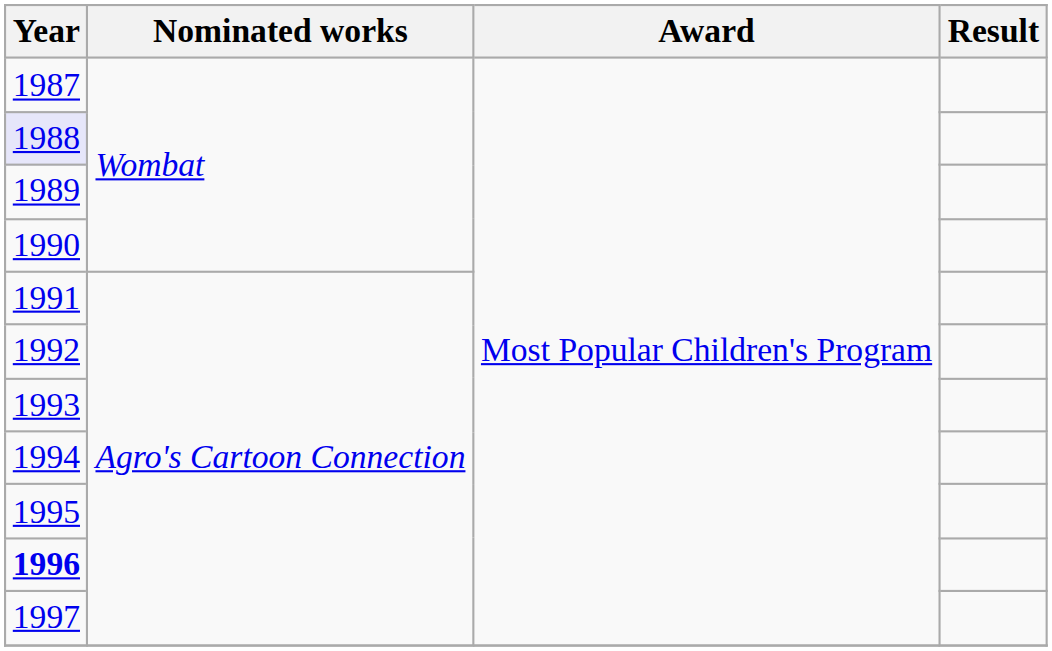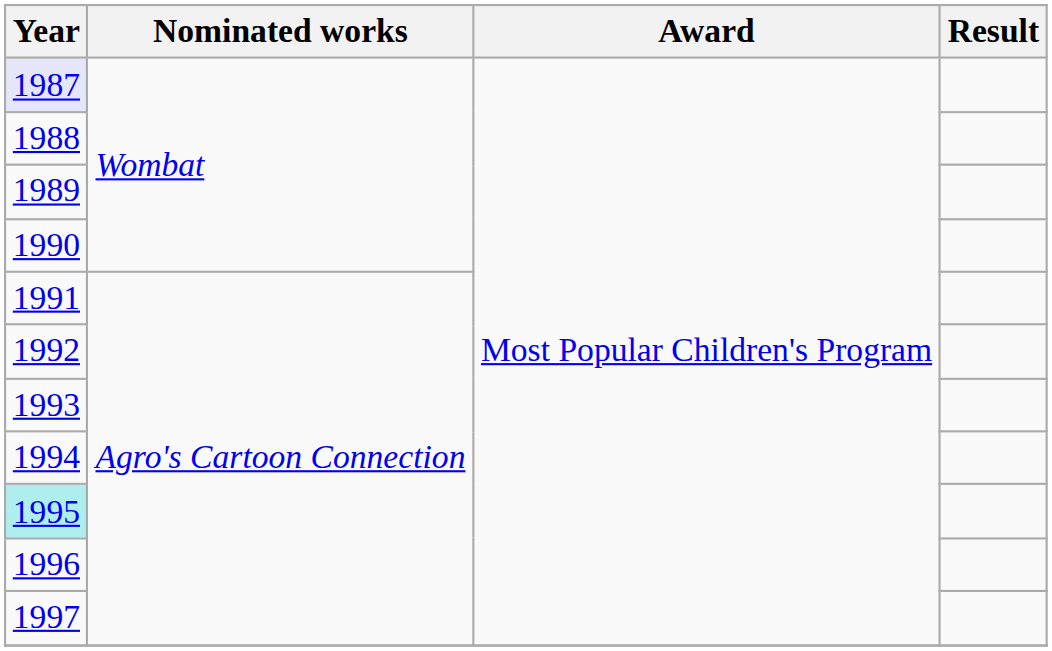(46, 84) no background -> (46, 84) lavender background
(46, 137) lavender background -> (46, 137) no background
(46, 510) no background -> (46, 510) paleturquoise background
(46, 564) bold -> (46, 564) normal
